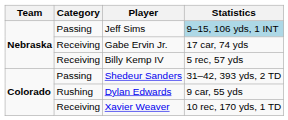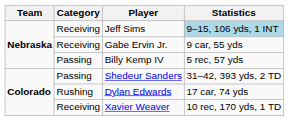(74, 29) Passing -> (78, 29) Receiving
(217, 44) 17 car, 74 yds -> (215, 44) 9 car, 55 yds
(78, 60) Receiving -> (74, 60) Passing
(215, 91) 9 car, 55 yds -> (217, 91) 17 car, 74 yds
